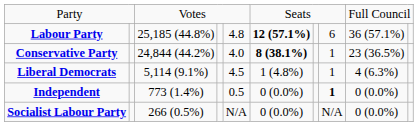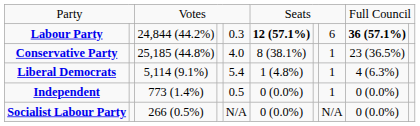(176, 33) 25,185 (44.8%) -> (176, 33) 24,844 (44.2%)
(236, 33) 4.8 -> (236, 33) 0.3
(377, 33) normal -> (377, 33) bold
(176, 53) 24,844 (44.2%) -> (176, 53) 25,185 (44.8%)
(281, 53) bold -> (281, 53) normal
(236, 72) 4.5 -> (236, 72) 5.4
(332, 92) bold -> (332, 92) normal
